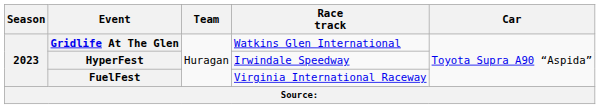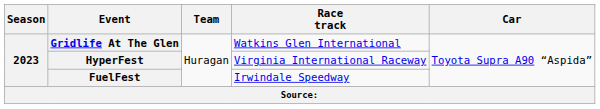(292, 60) Irwindale Speedway -> (330, 60) Virginia International Raceway
(330, 78) Virginia International Raceway -> (292, 78) Irwindale Speedway
